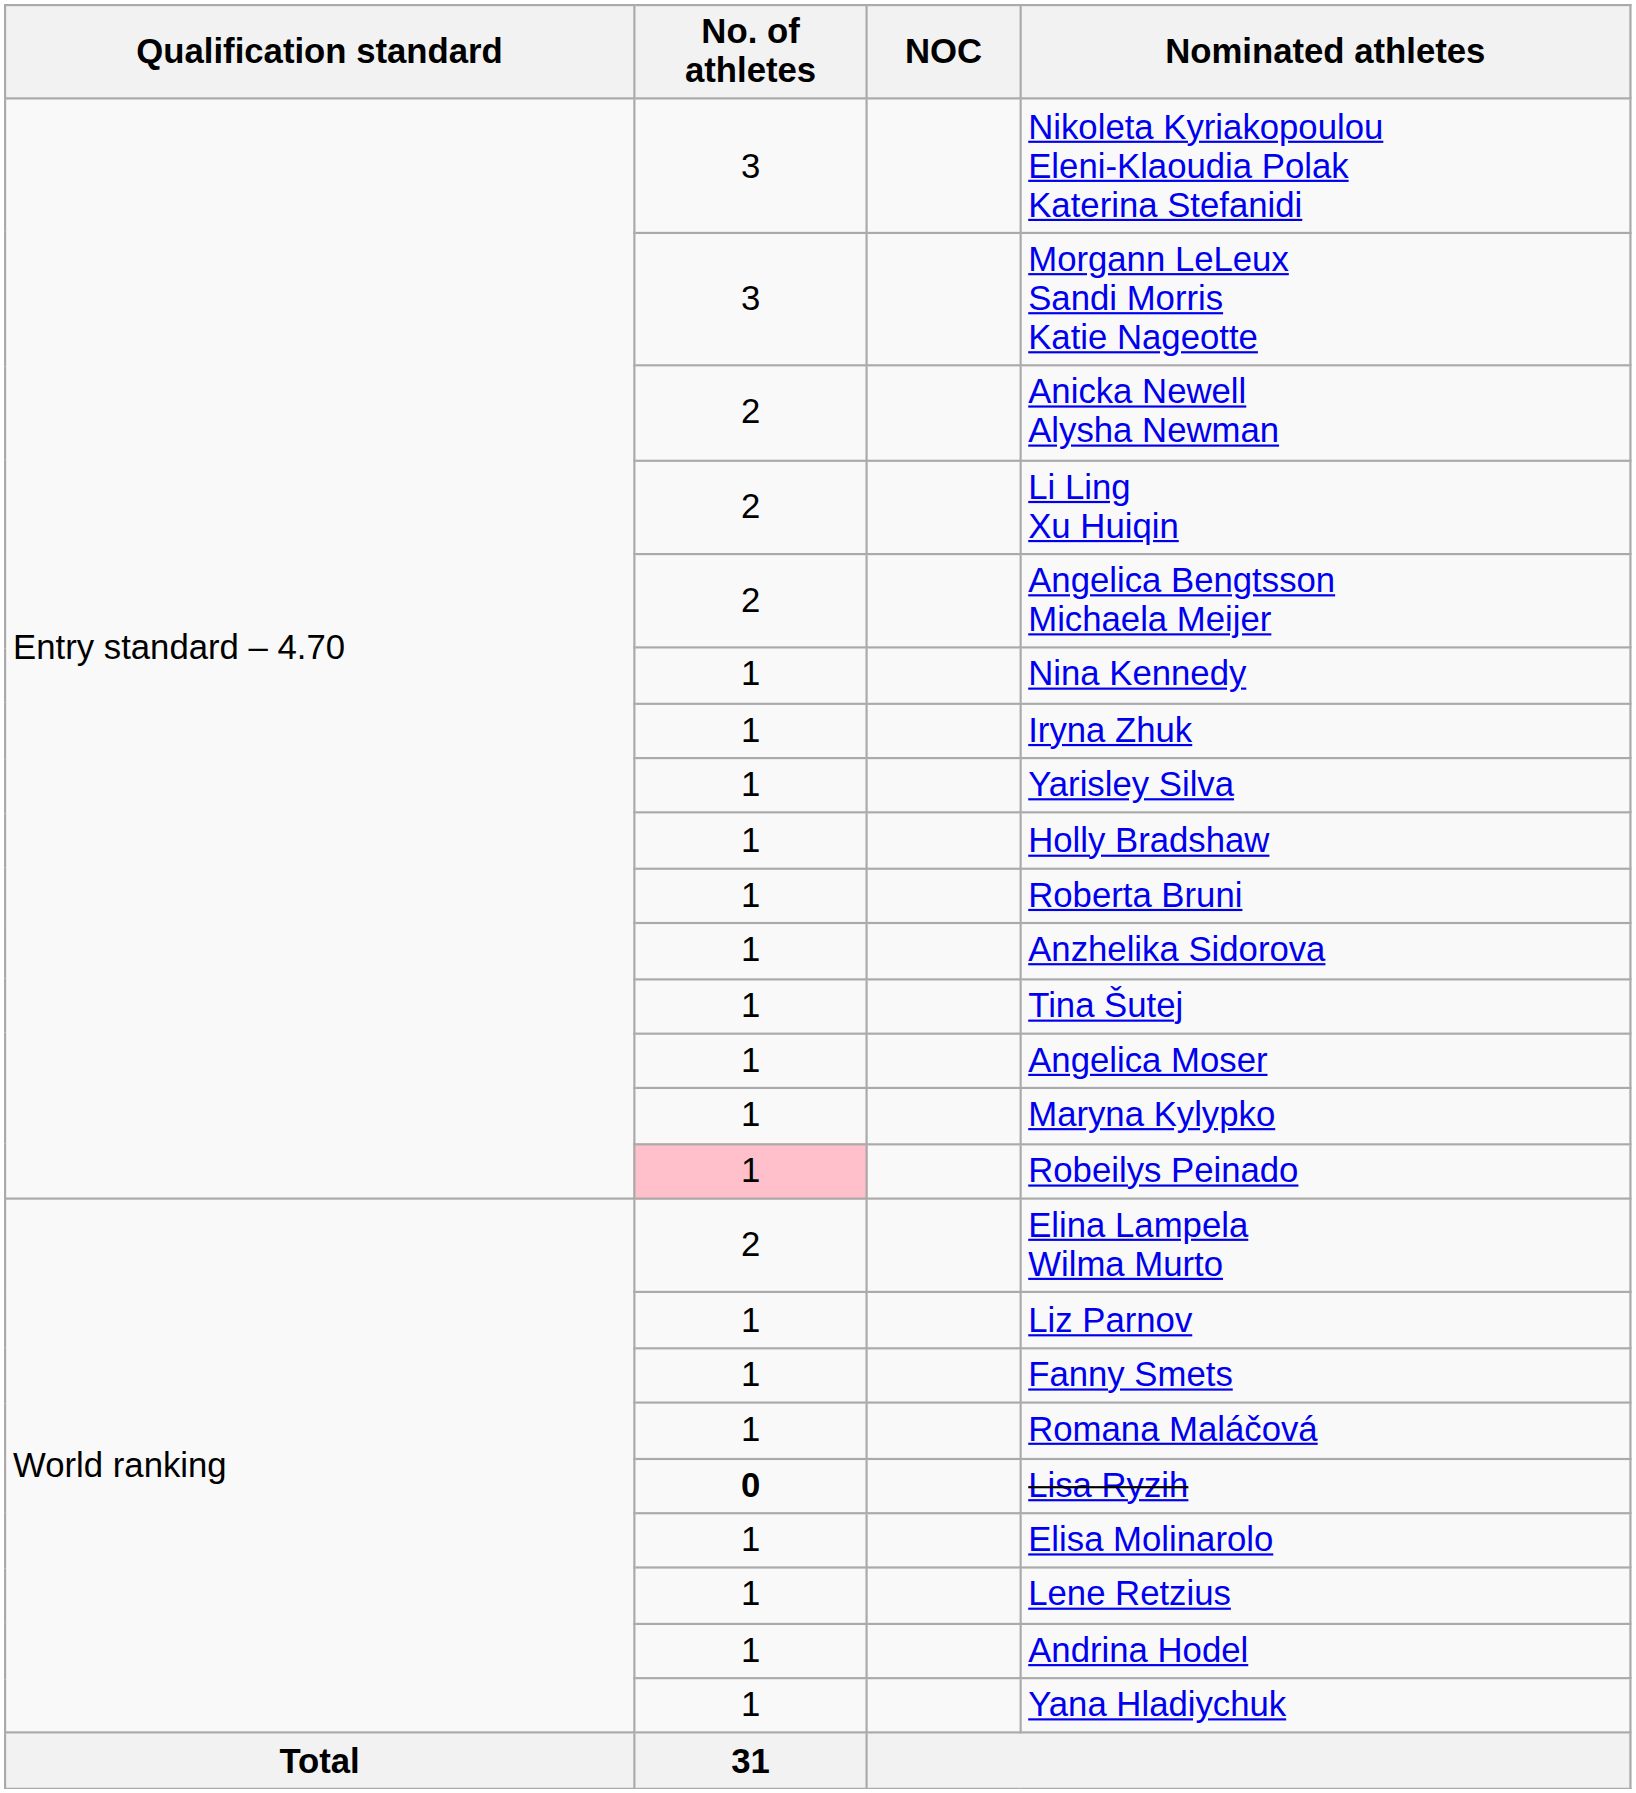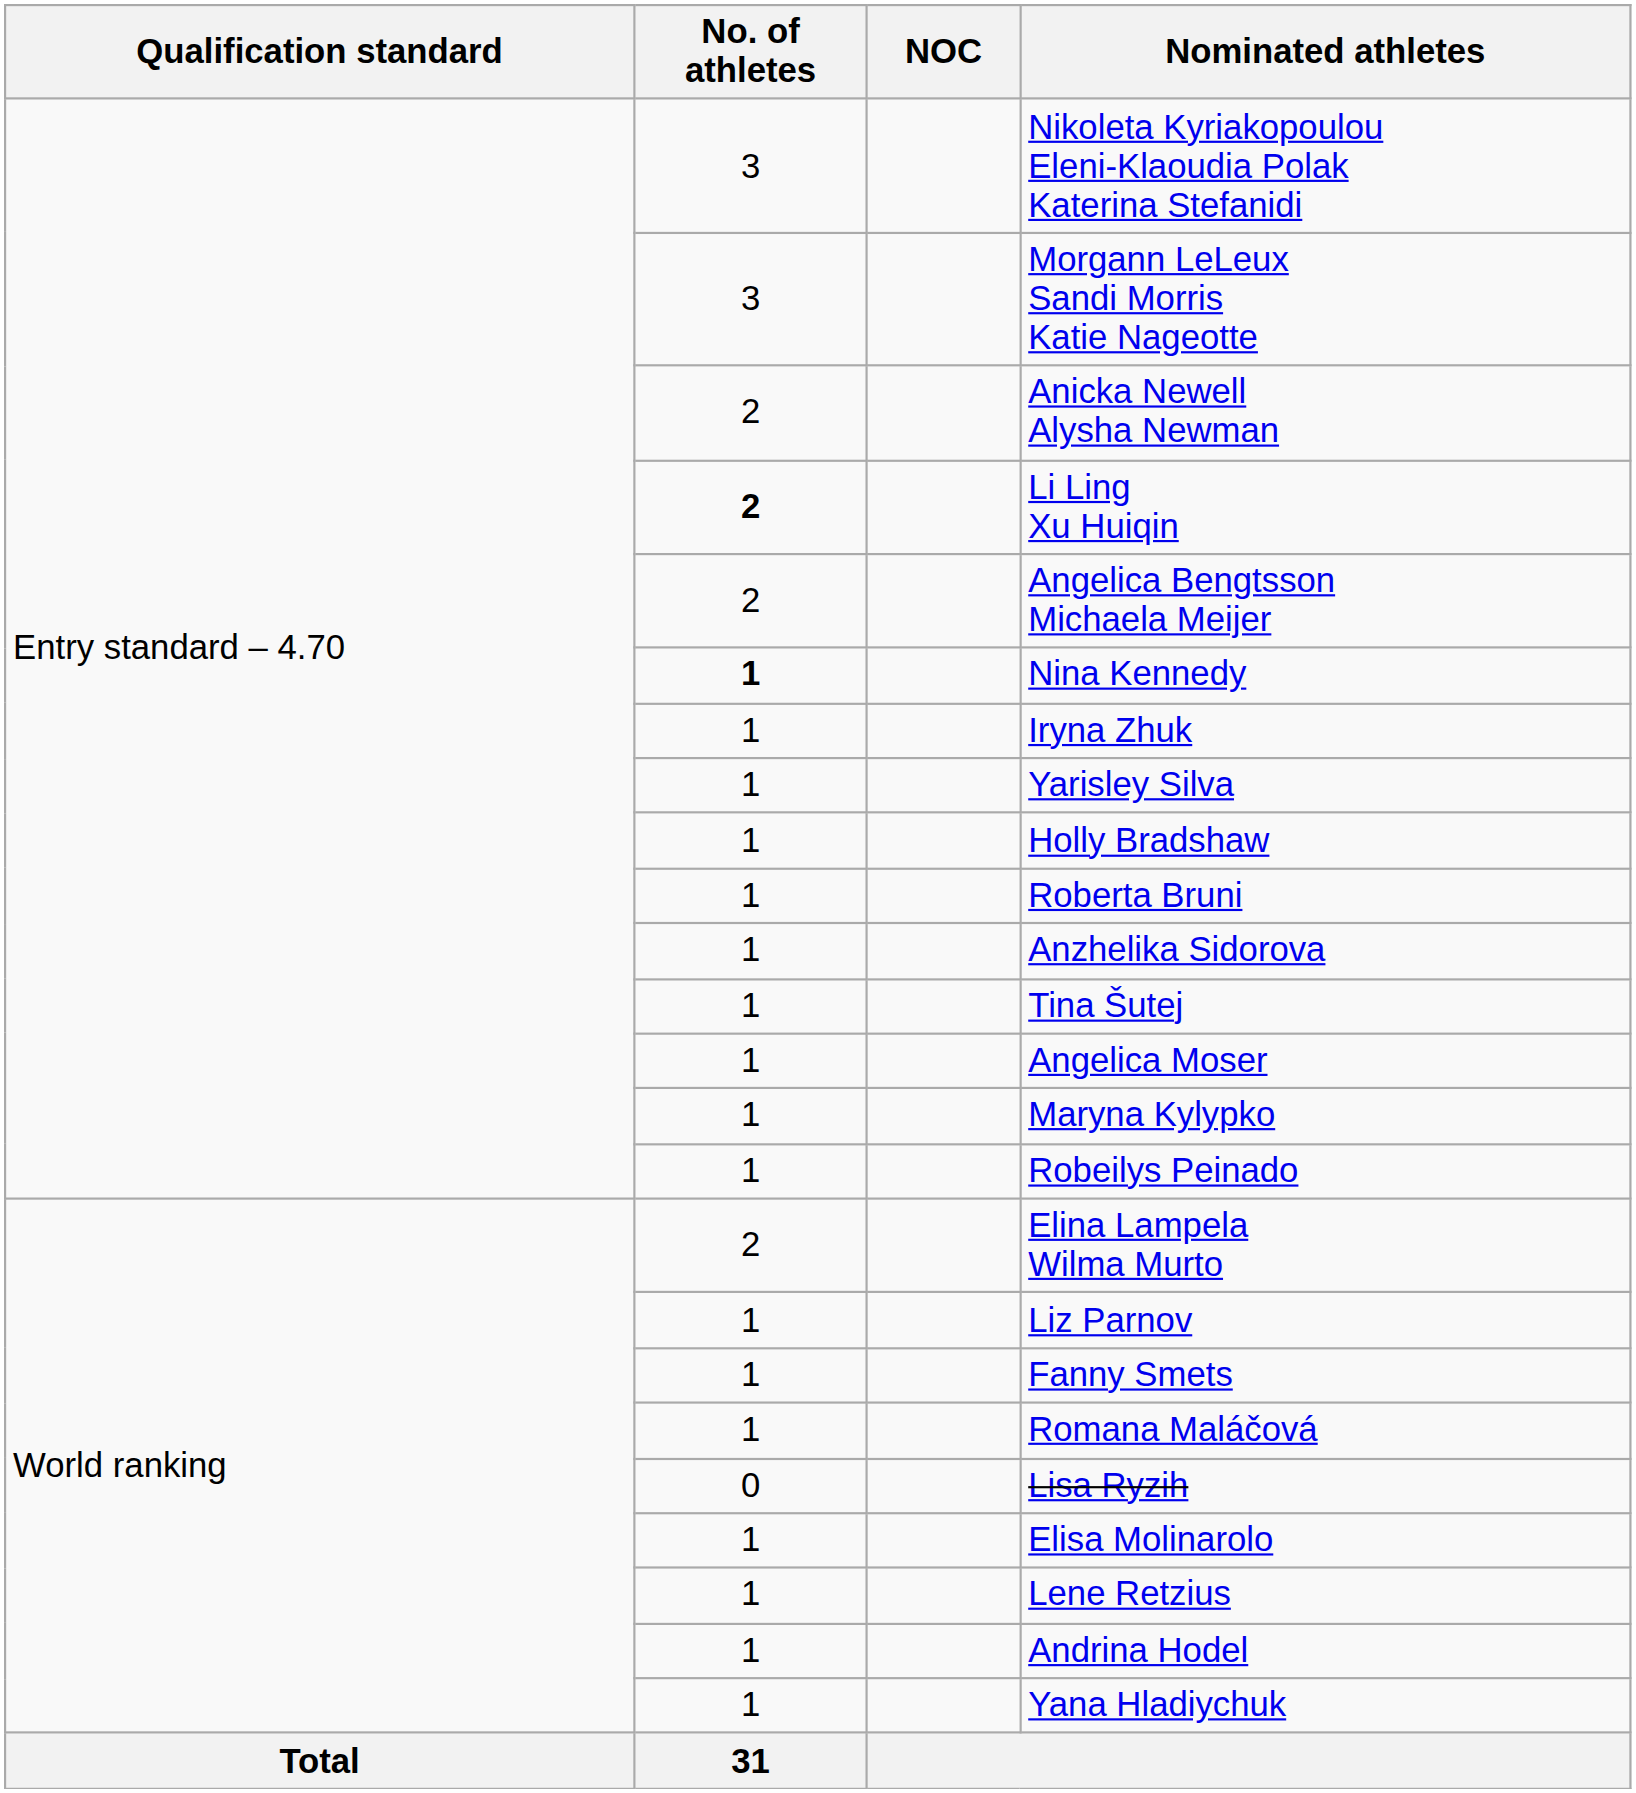(751, 506) normal -> (751, 506) bold
(751, 674) normal -> (751, 674) bold
(751, 1170) pink background -> (751, 1170) no background
(751, 1484) bold -> (751, 1484) normal
